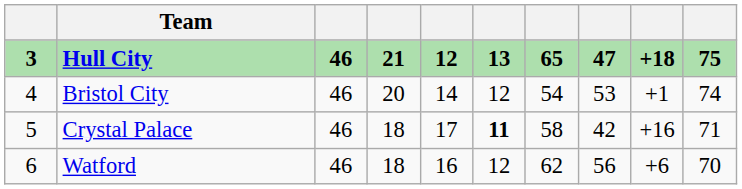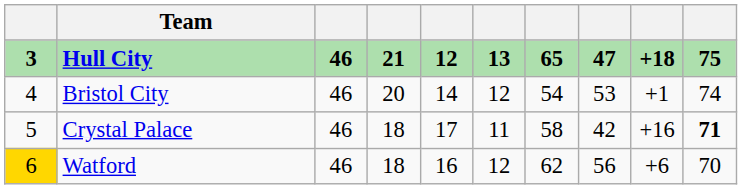(499, 129) bold -> (499, 129) normal
(710, 129) normal -> (710, 129) bold
(31, 165) no background -> (31, 165) gold background
